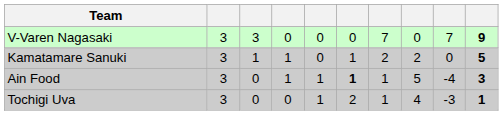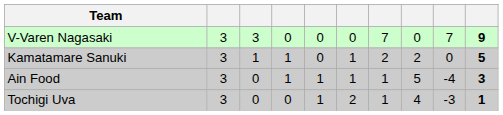(353, 78) bold -> (353, 78) normal
